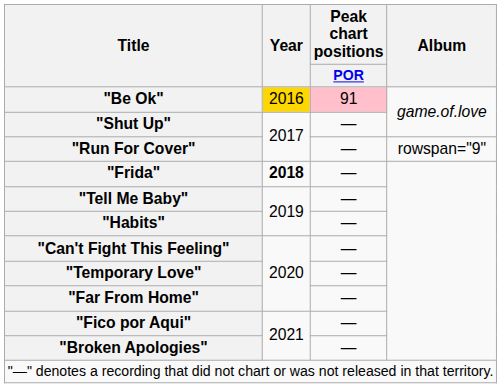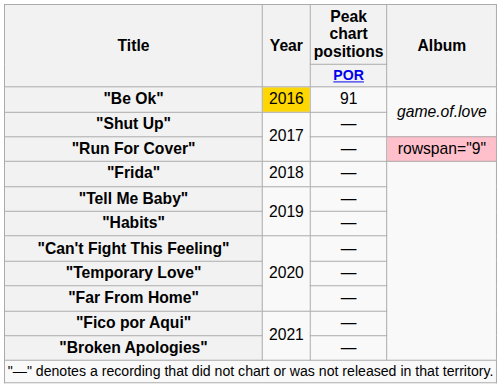(349, 99) pink background -> (349, 99) no background
(442, 149) no background -> (442, 149) pink background
(286, 173) bold -> (286, 173) normal
